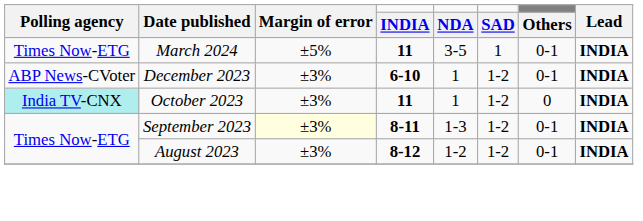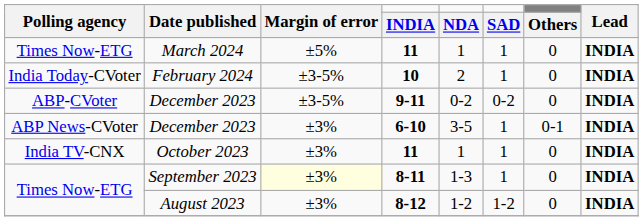(455, 50) 3-5 -> (461, 50) 1
(547, 50) 0-1 -> (553, 50) 0
+ row: (203, 75)
+ row: (203, 101)
(455, 75) 1 -> (461, 126) 3-5
(498, 75) 1-2 -> (504, 126) 1
(72, 101) paleturquoise background -> (75, 151) no background
(498, 101) 1-2 -> (504, 151) 1
(498, 126) 1-2 -> (504, 177) 1
(547, 126) 0-1 -> (553, 177) 0
(547, 151) 0-1 -> (553, 202) 0
